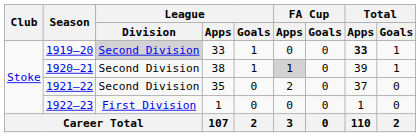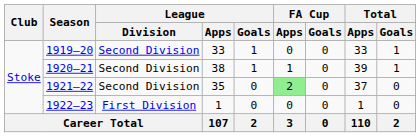(149, 50) lightgrey background -> (149, 50) no background
(361, 50) bold -> (361, 50) normal
(289, 68) lightgrey background -> (289, 68) no background
(289, 86) no background -> (289, 86) lightgreen background
